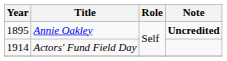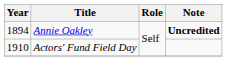(18, 30) 1895 -> (18, 30) 1894
(18, 47) 1914 -> (18, 47) 1910
